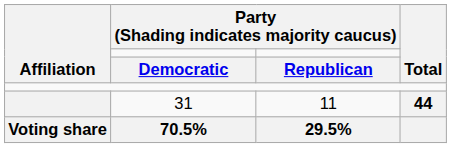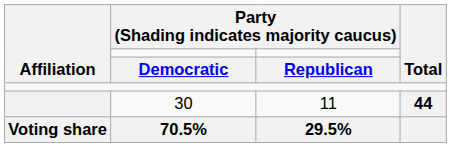(183, 103) 31 -> (183, 103) 30
